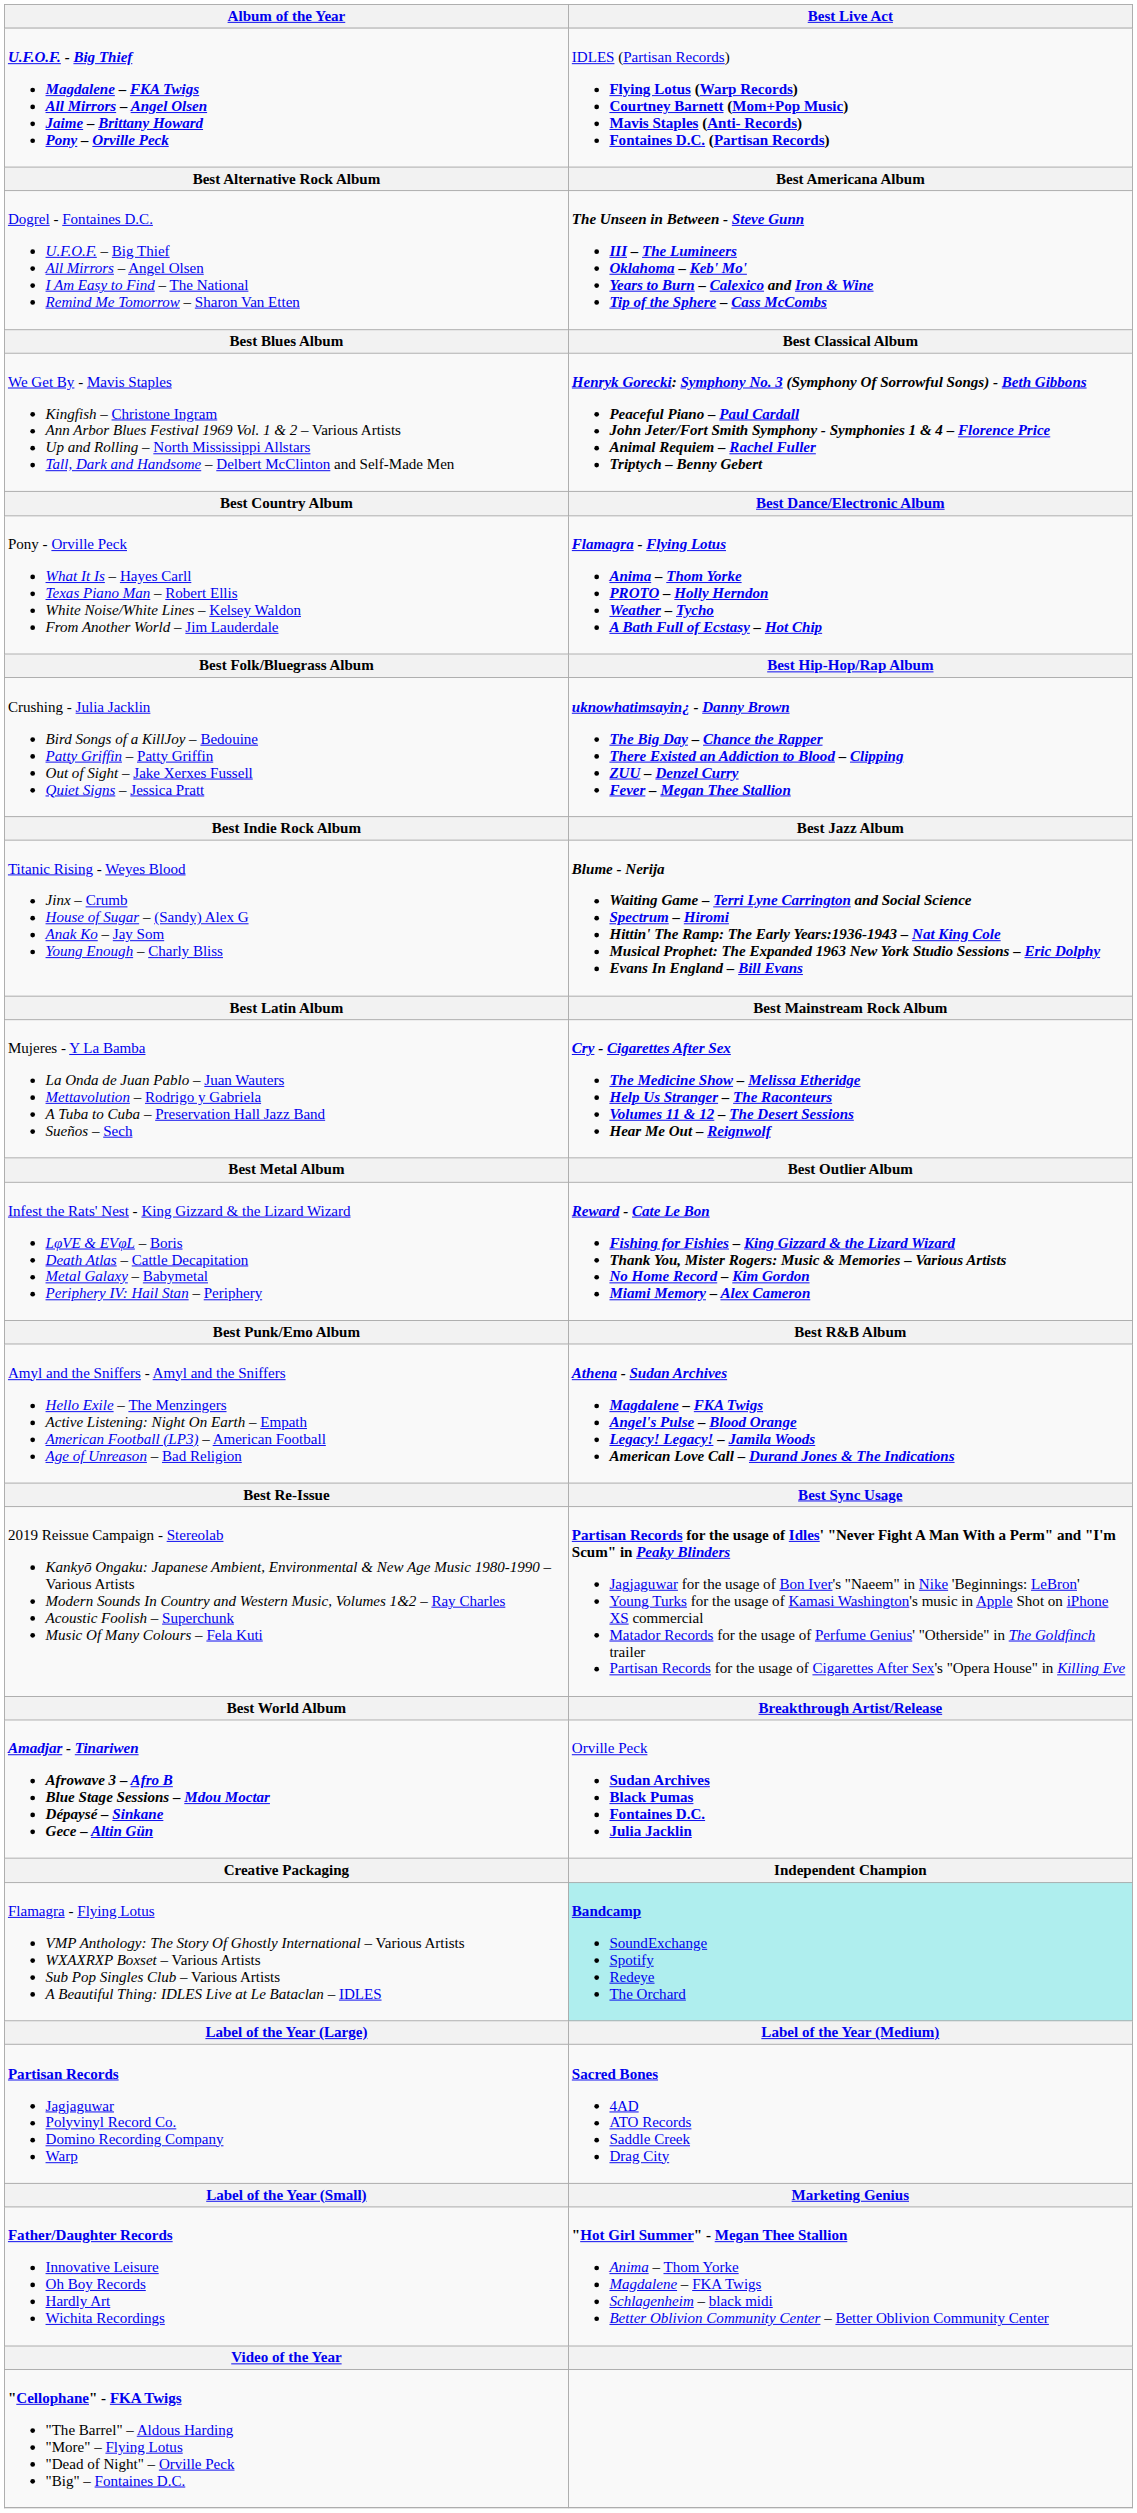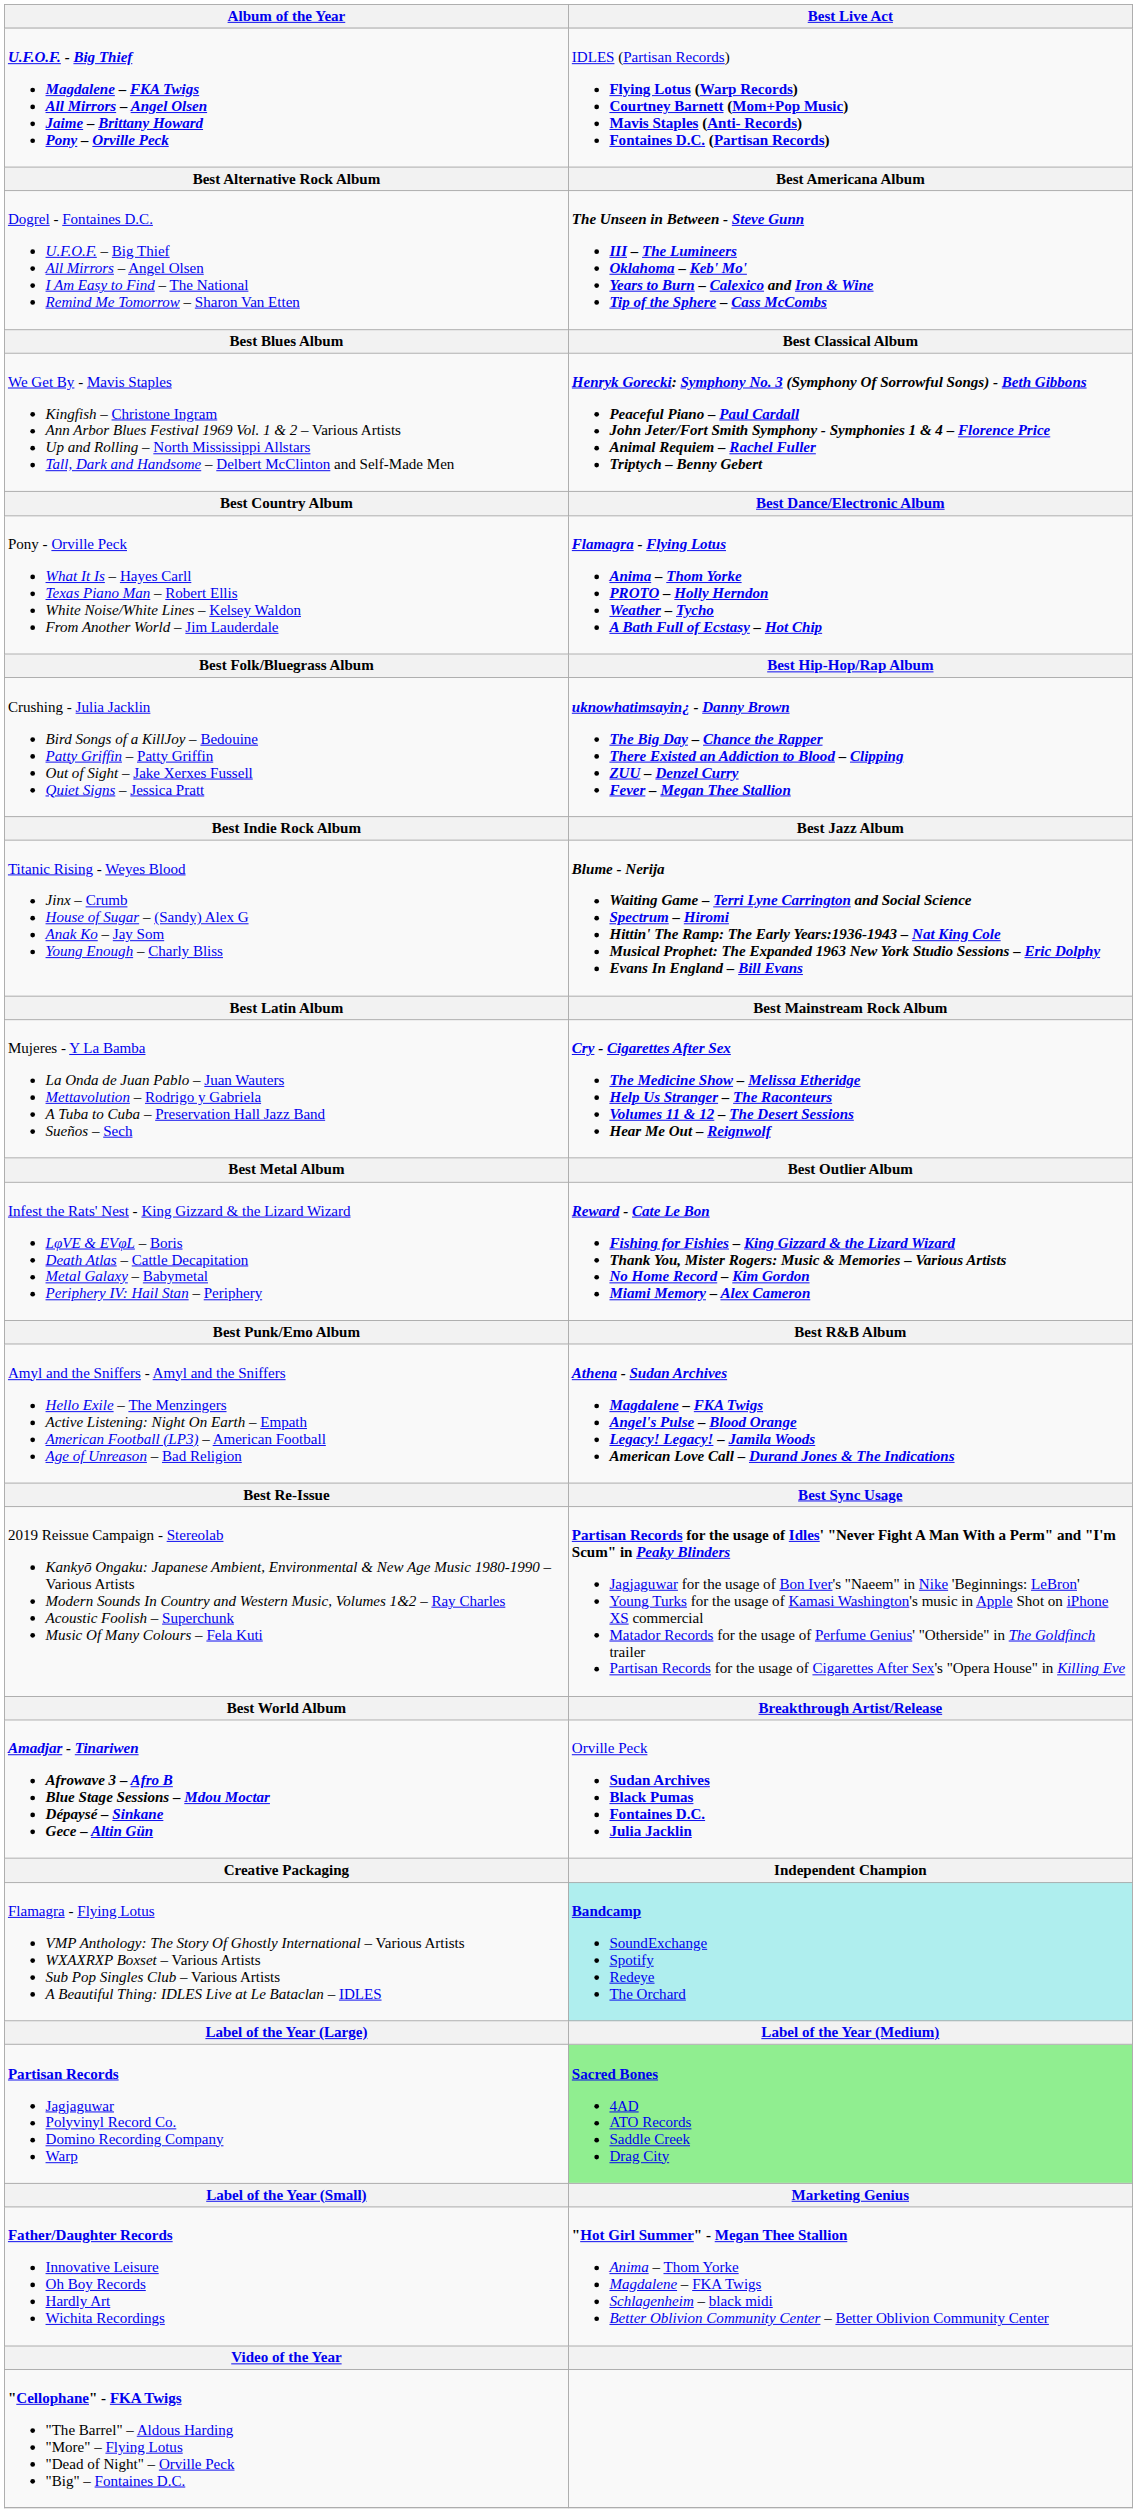(850, 2115) no background -> (850, 2115) lightgreen background
